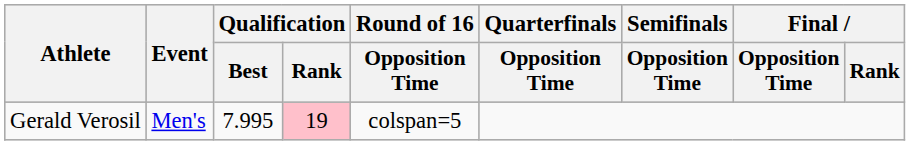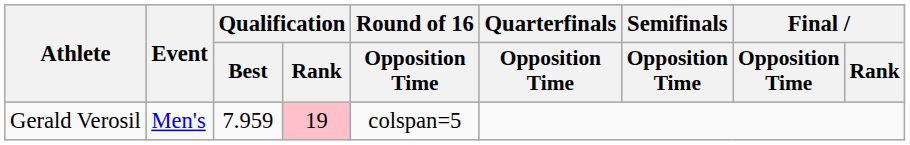(248, 121) 7.995 -> (248, 121) 7.959
